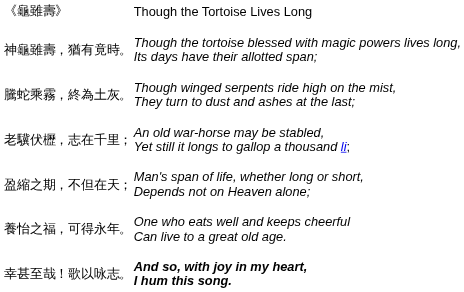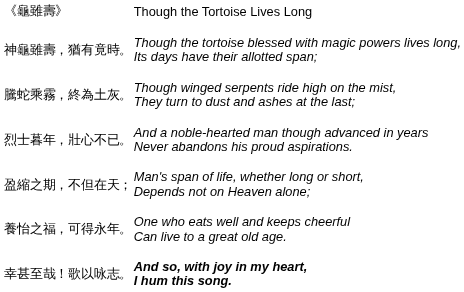- row: (68, 139)
+ row: (68, 139)
